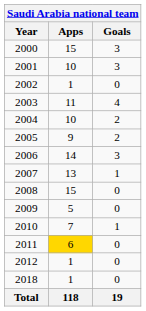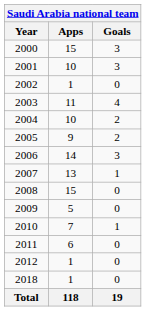(71, 244) gold background -> (71, 244) no background
